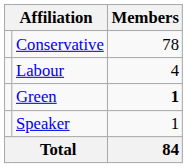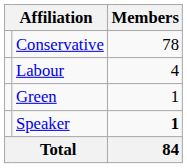(175, 96) bold -> (175, 96) normal
(175, 123) normal -> (175, 123) bold
